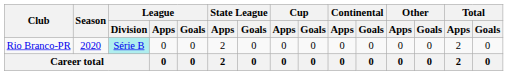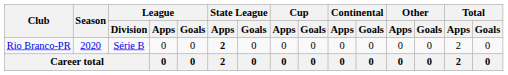(129, 45) paleturquoise background -> (129, 45) no background
(223, 45) normal -> (223, 45) bold
